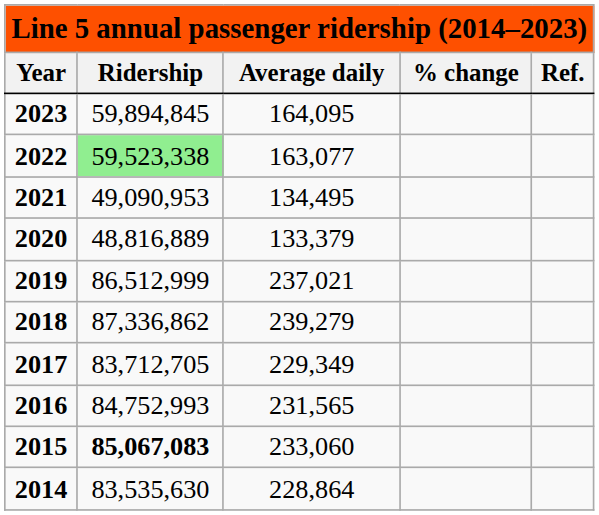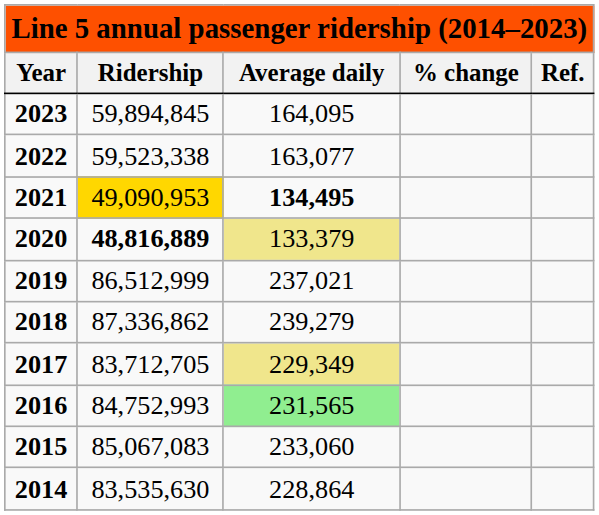(150, 155) lightgreen background -> (150, 155) no background
(150, 197) no background -> (150, 197) gold background
(312, 197) normal -> (312, 197) bold
(150, 238) normal -> (150, 238) bold
(312, 238) no background -> (312, 238) khaki background
(312, 363) no background -> (312, 363) khaki background
(312, 405) no background -> (312, 405) lightgreen background
(150, 446) bold -> (150, 446) normal
